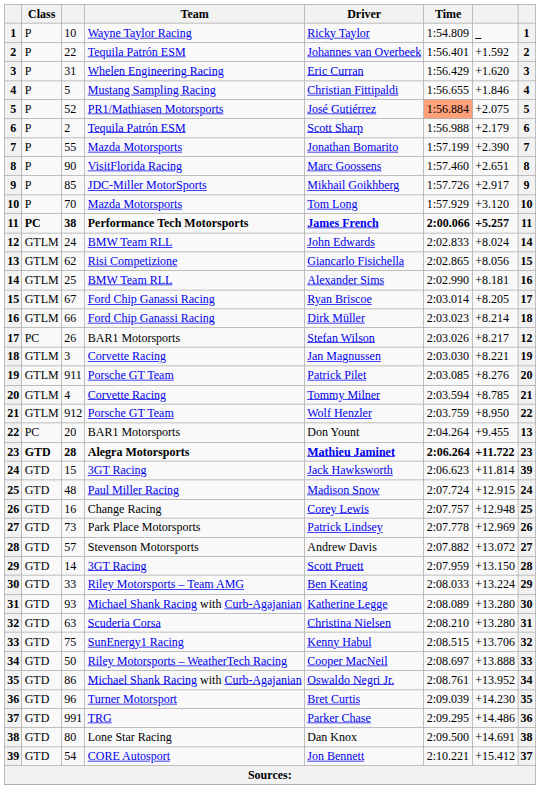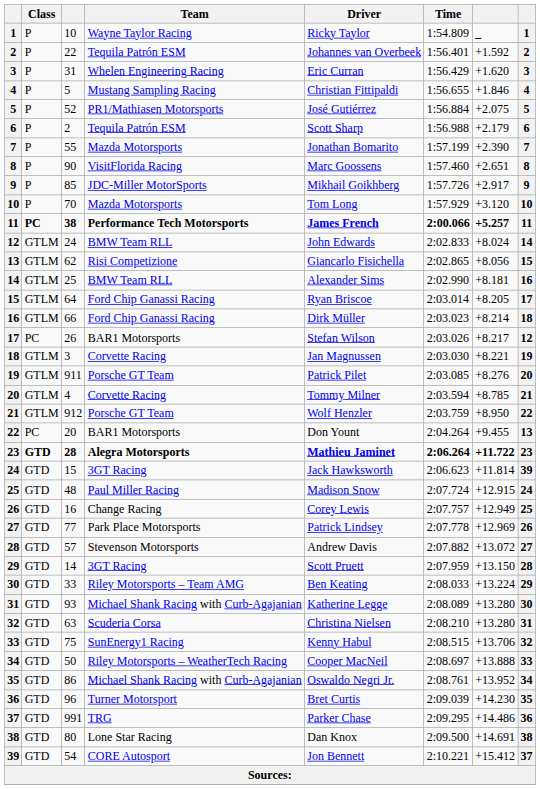(448, 109) lightsalmon background -> (448, 109) no background
(70, 299) 67 -> (70, 299) 64
(495, 508) +12.948 -> (495, 508) +12.949
(70, 527) 73 -> (70, 527) 77
